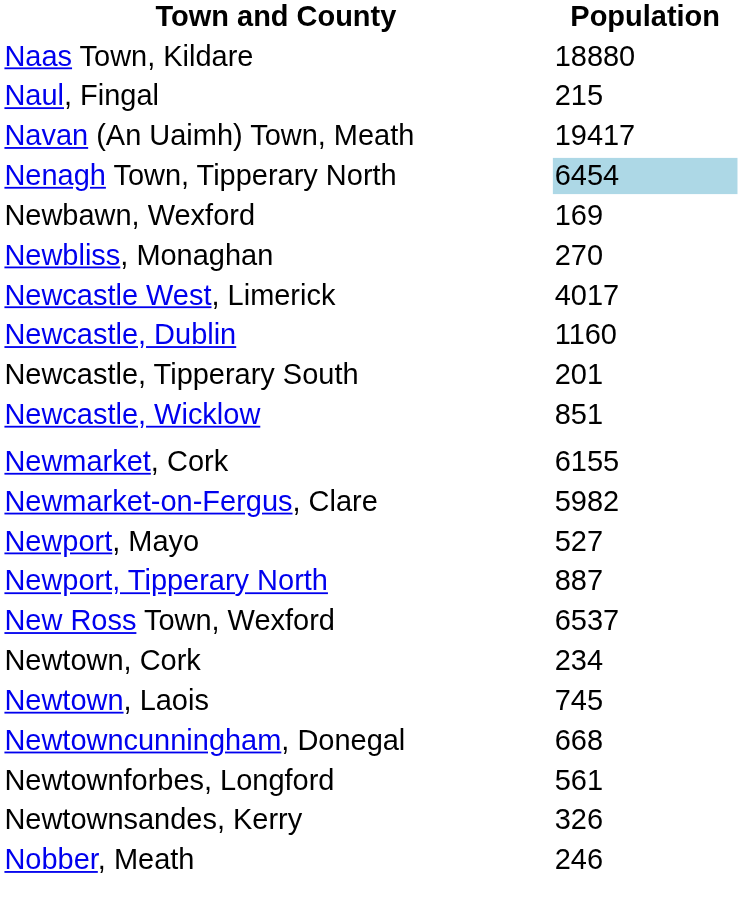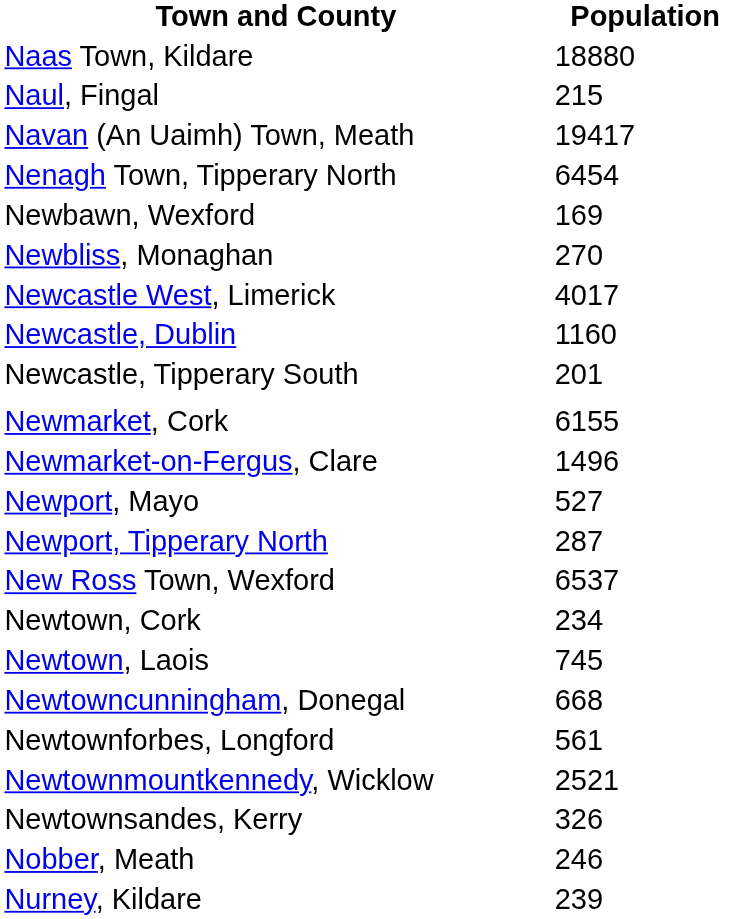(587, 175) lightblue background -> (587, 175) no background
- row: (132, 414)
(587, 501) 5982 -> (587, 461) 1496
(579, 581) 887 -> (579, 541) 287
+ row: (219, 780)
+ row: (103, 899)
